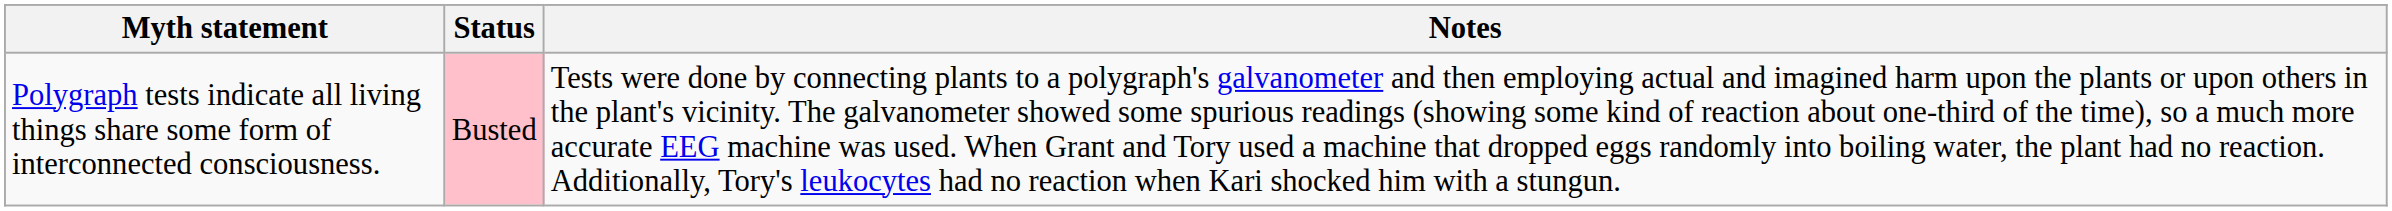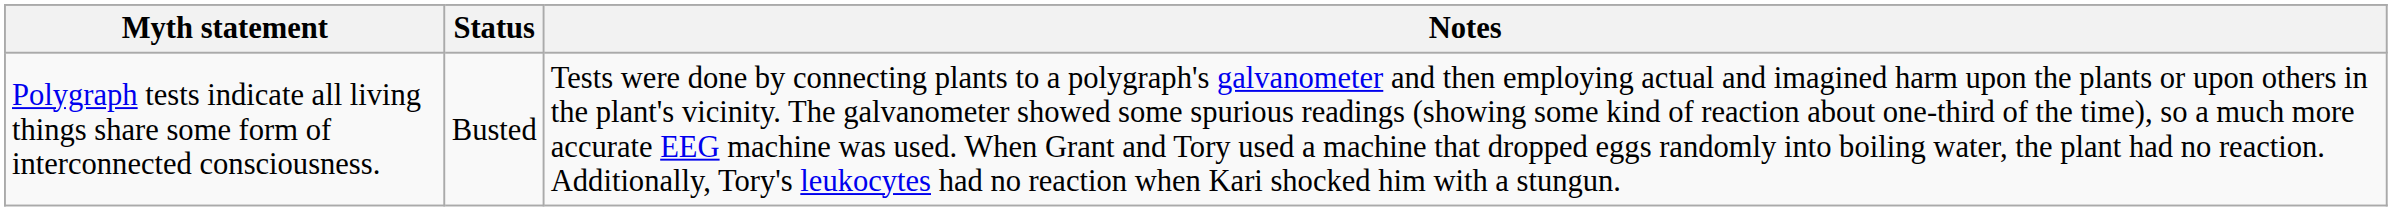(494, 128) pink background -> (494, 128) no background
